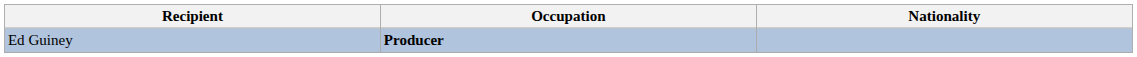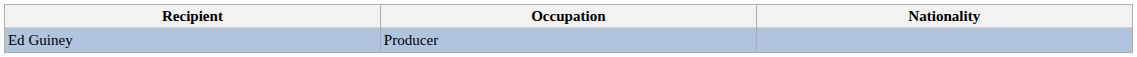(414, 40) bold -> (411, 40) normal
